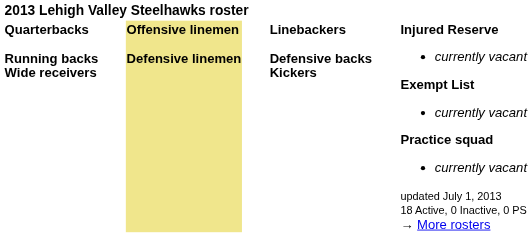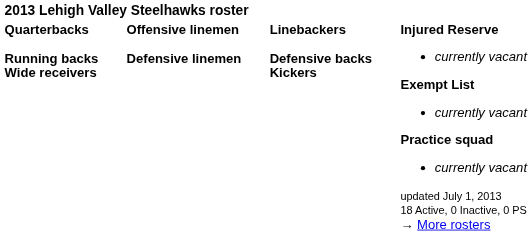(184, 43) khaki background -> (184, 43) no background
